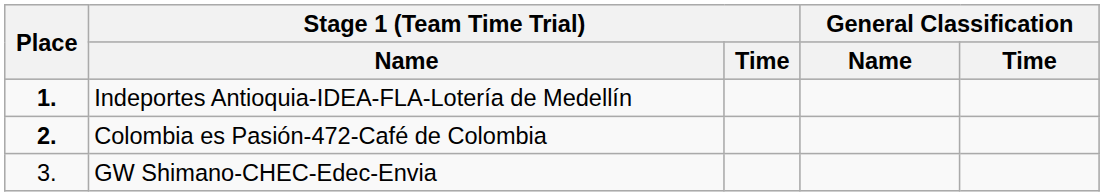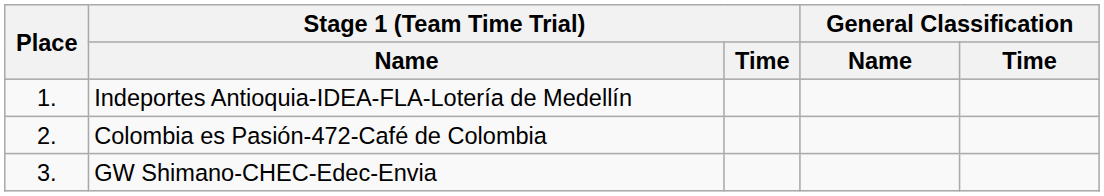(47, 98) bold -> (47, 98) normal
(47, 136) bold -> (47, 136) normal
